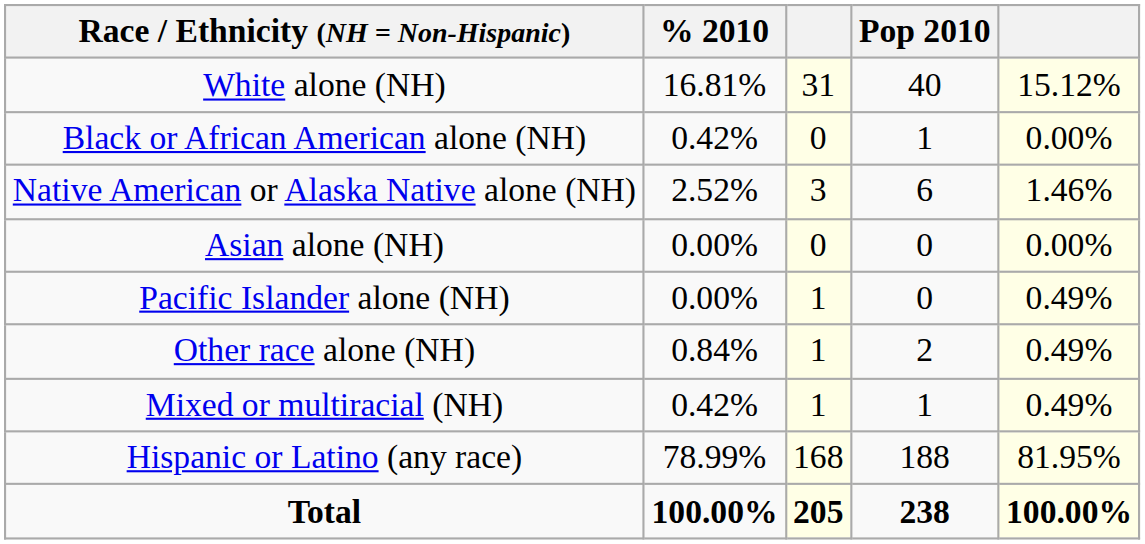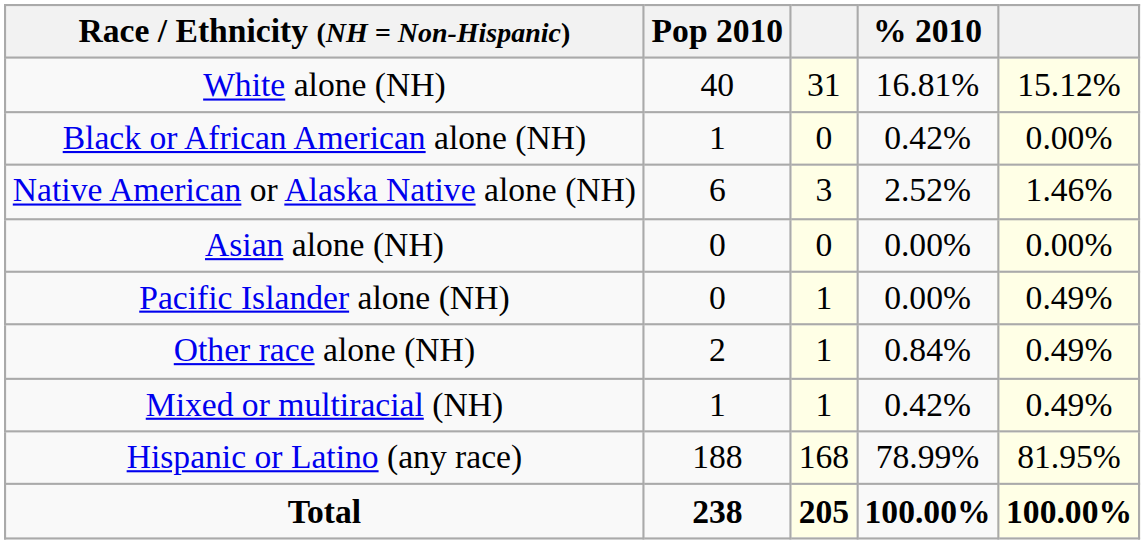columns swapped: (925, 31) <-> (715, 31)
